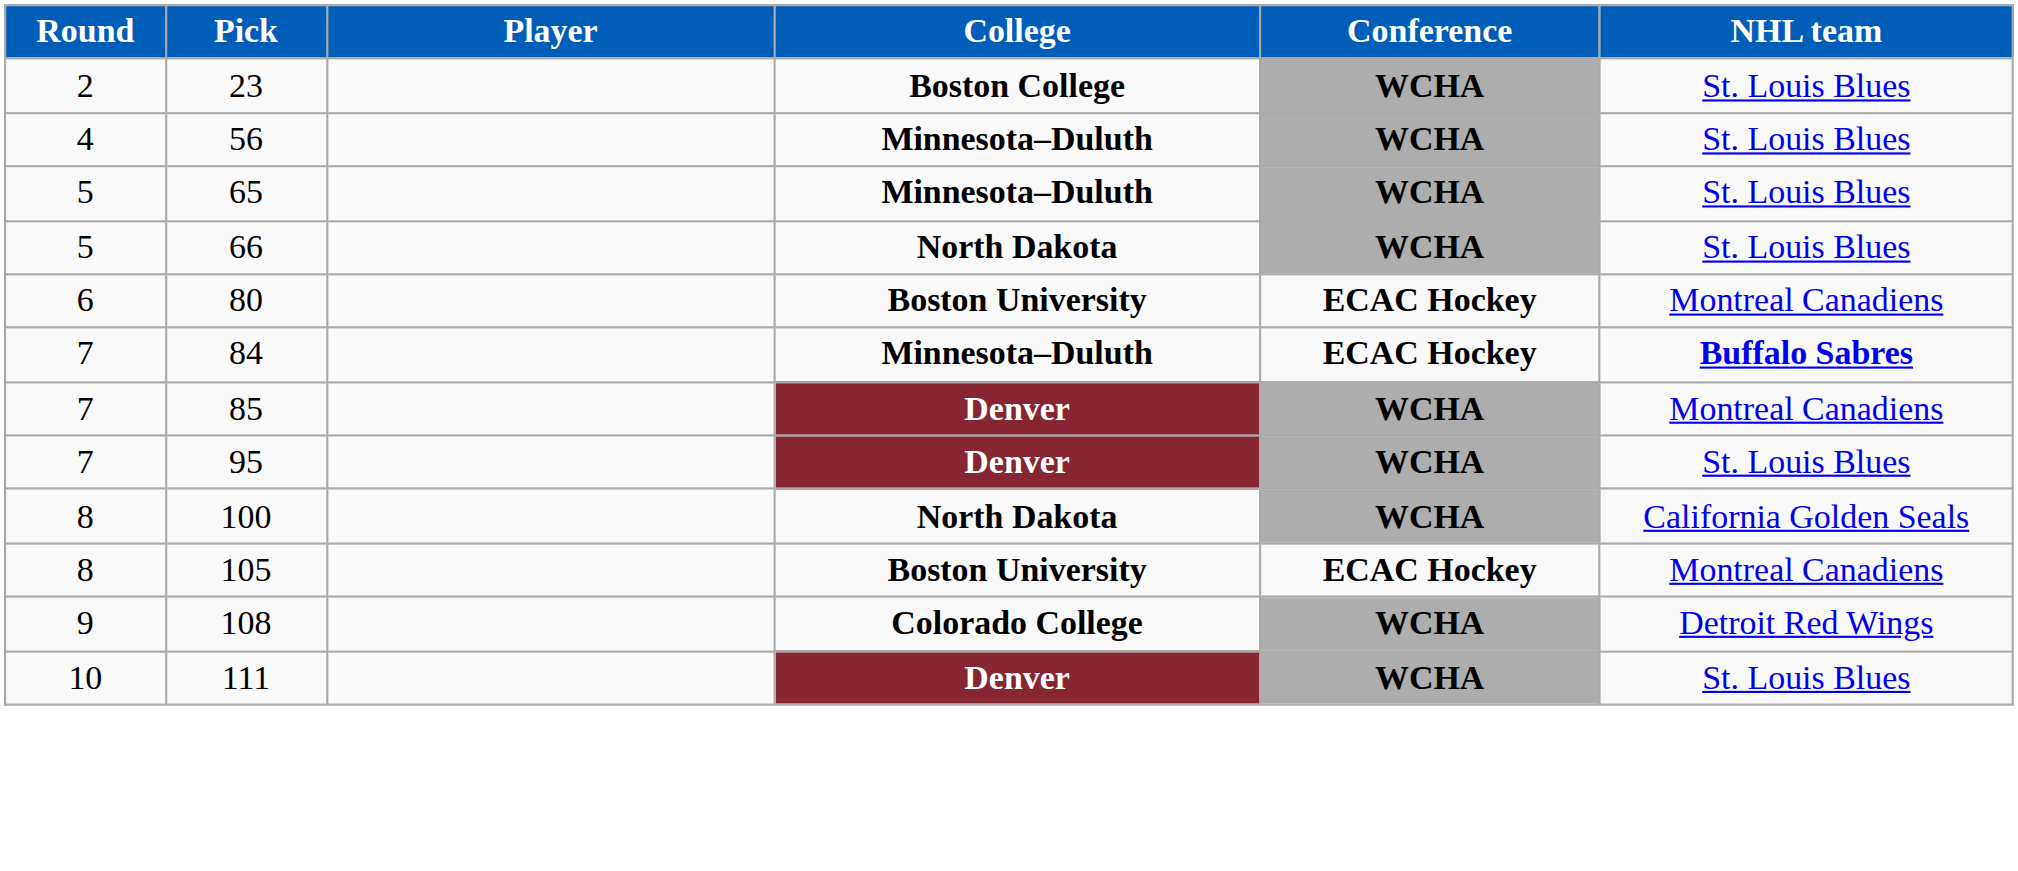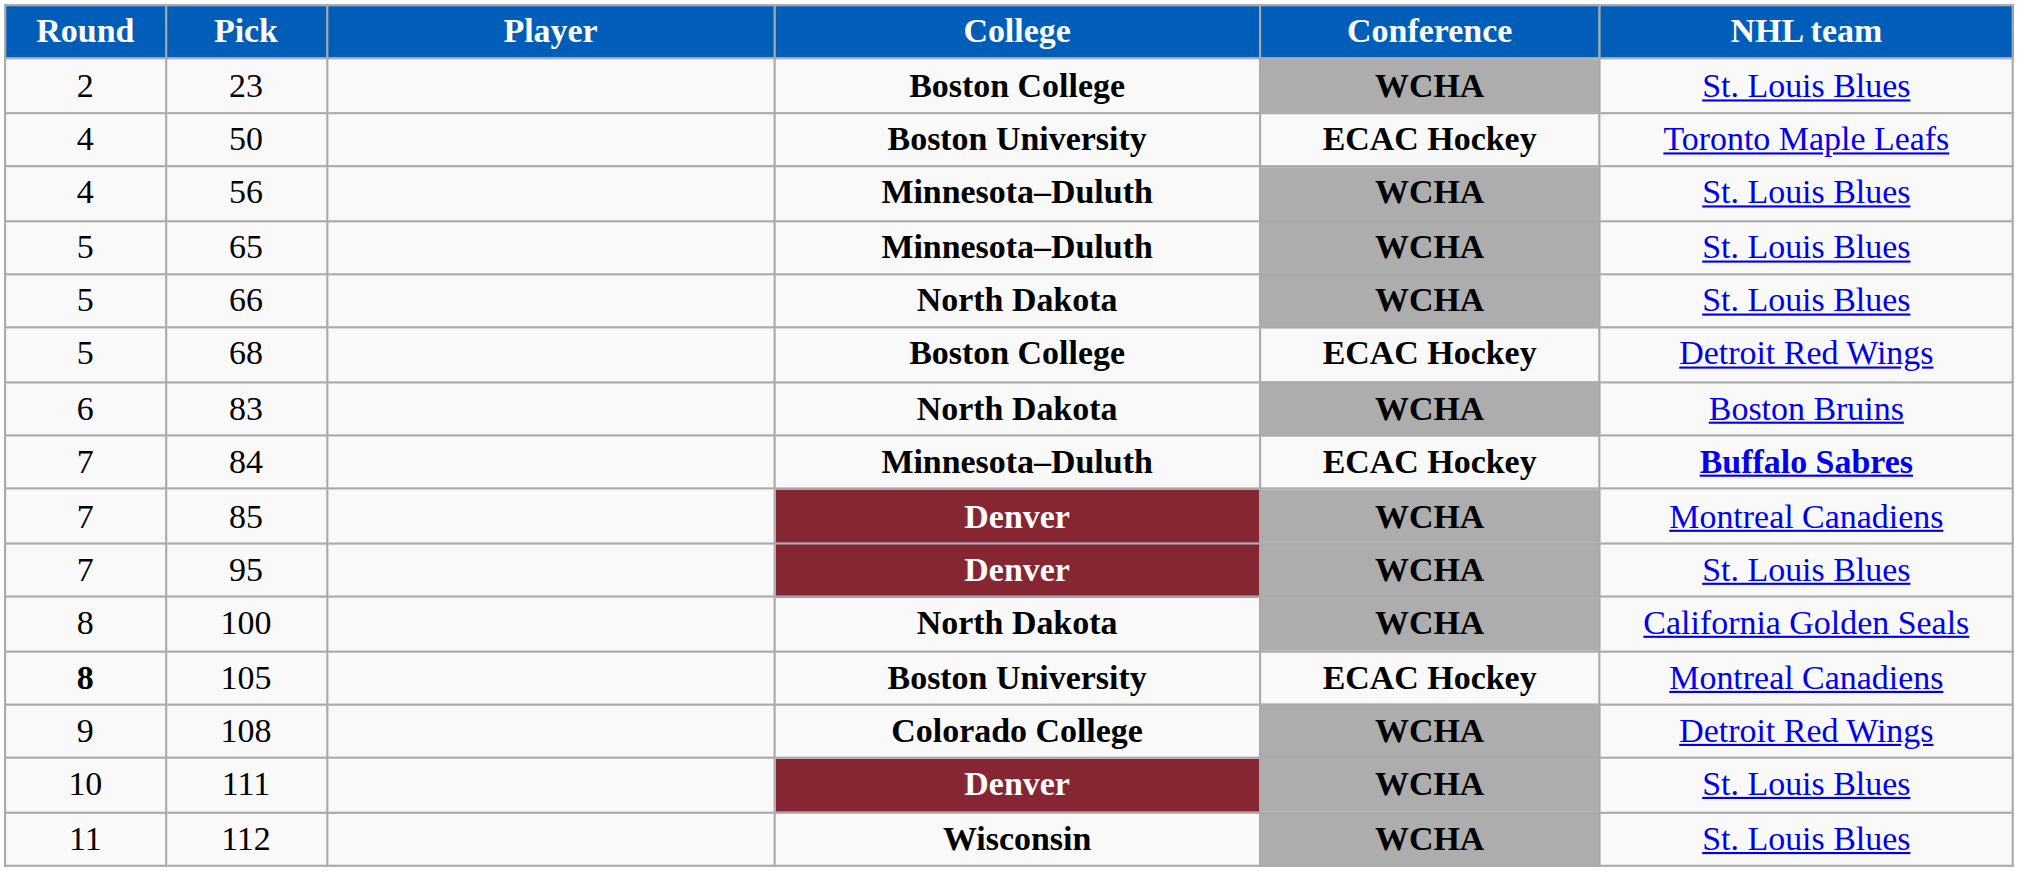+ row: (246, 138)
+ row: (246, 354)
- row: (246, 300)
+ row: (246, 407)
(85, 569) normal -> (85, 676) bold
+ row: (246, 838)
